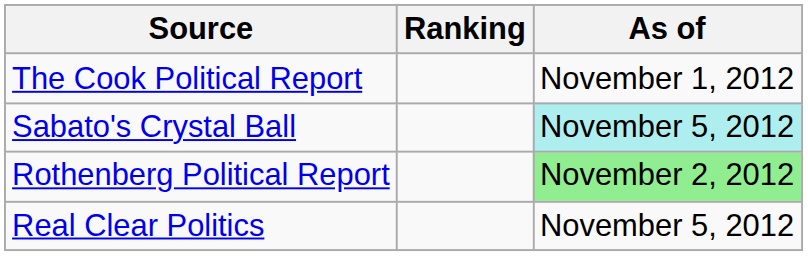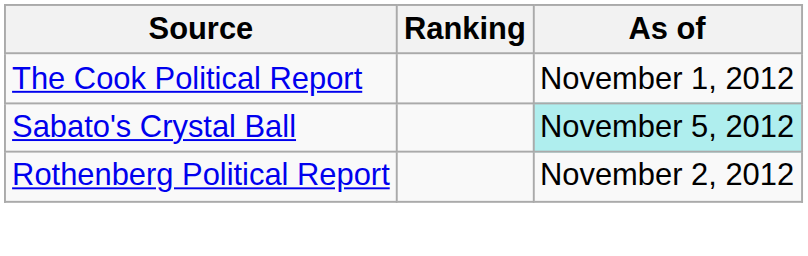(667, 175) lightgreen background -> (667, 175) no background
- row: (138, 224)
